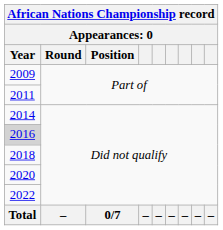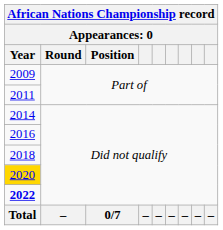(22, 134) lightgrey background -> (22, 134) no background
(22, 174) no background -> (22, 174) gold background
(22, 194) normal -> (22, 194) bold
